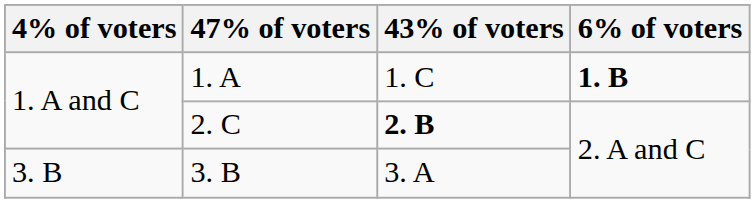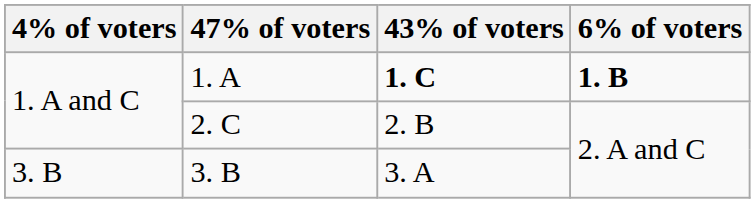(409, 76) normal -> (410, 76) bold
(409, 124) bold -> (409, 124) normal
